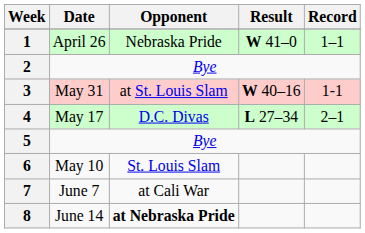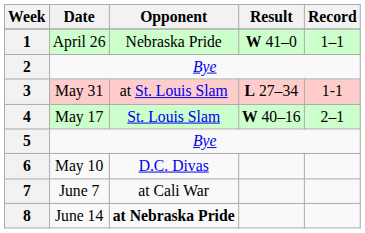(271, 91) W 40–16 -> (271, 91) L 27–34
(174, 116) D.C. Divas -> (174, 116) St. Louis Slam
(271, 116) L 27–34 -> (271, 116) W 40–16
(174, 166) St. Louis Slam -> (174, 166) D.C. Divas
